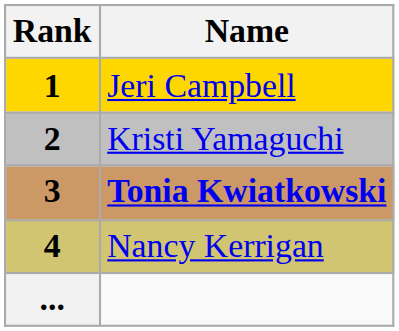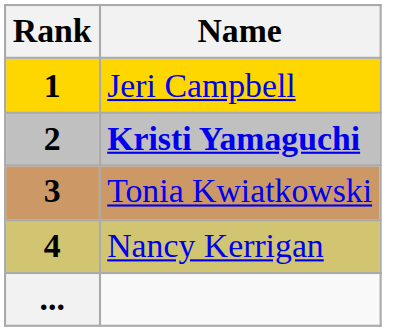(225, 138) normal -> (234, 138) bold
(247, 191) bold -> (240, 191) normal
